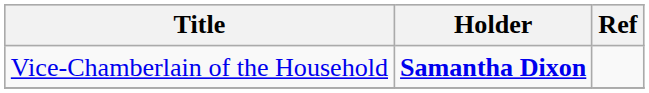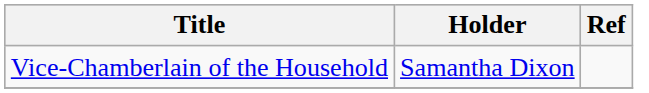(493, 66) bold -> (487, 66) normal
